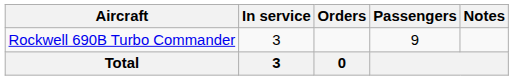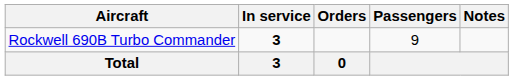(276, 39) normal -> (276, 39) bold
